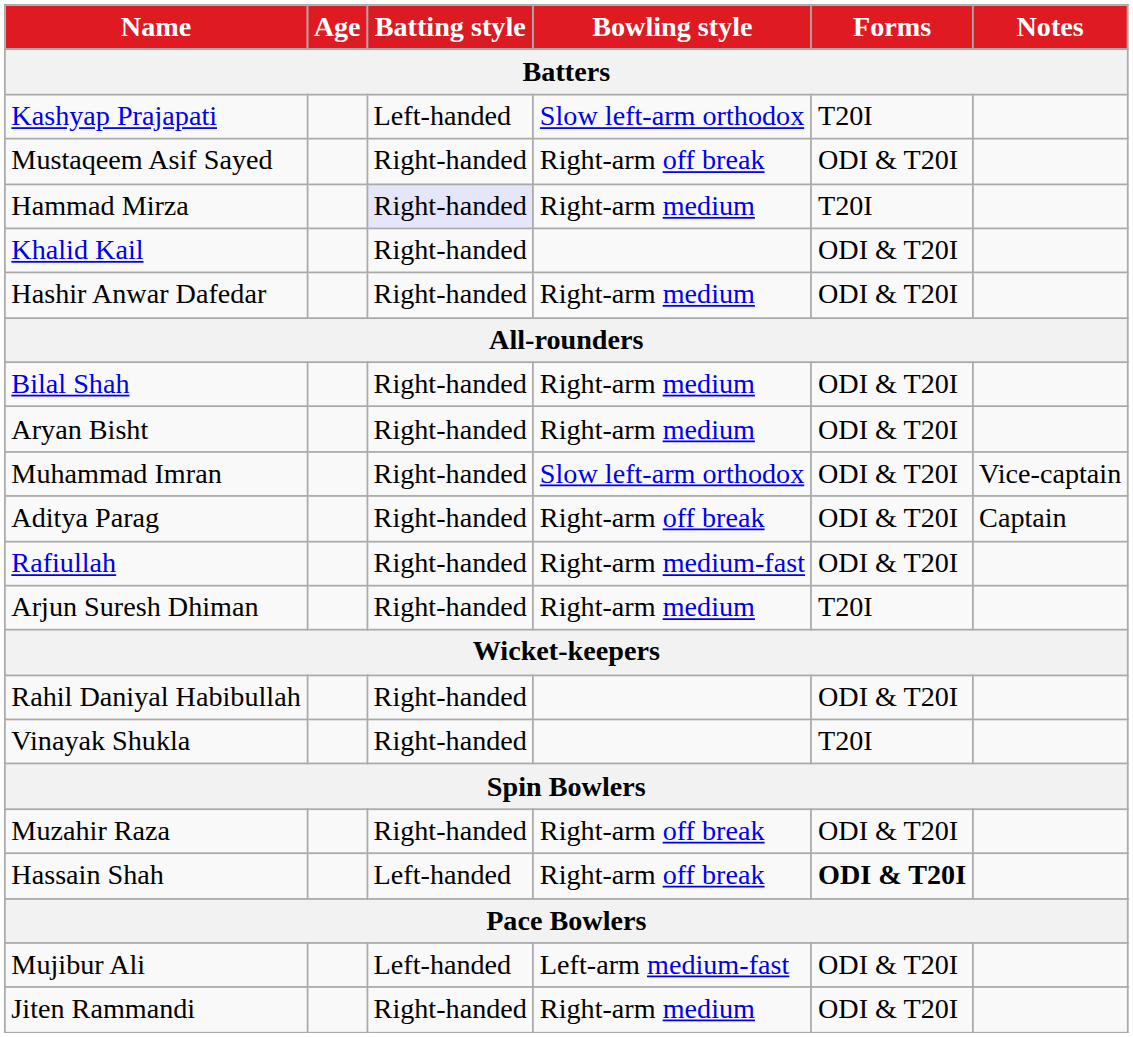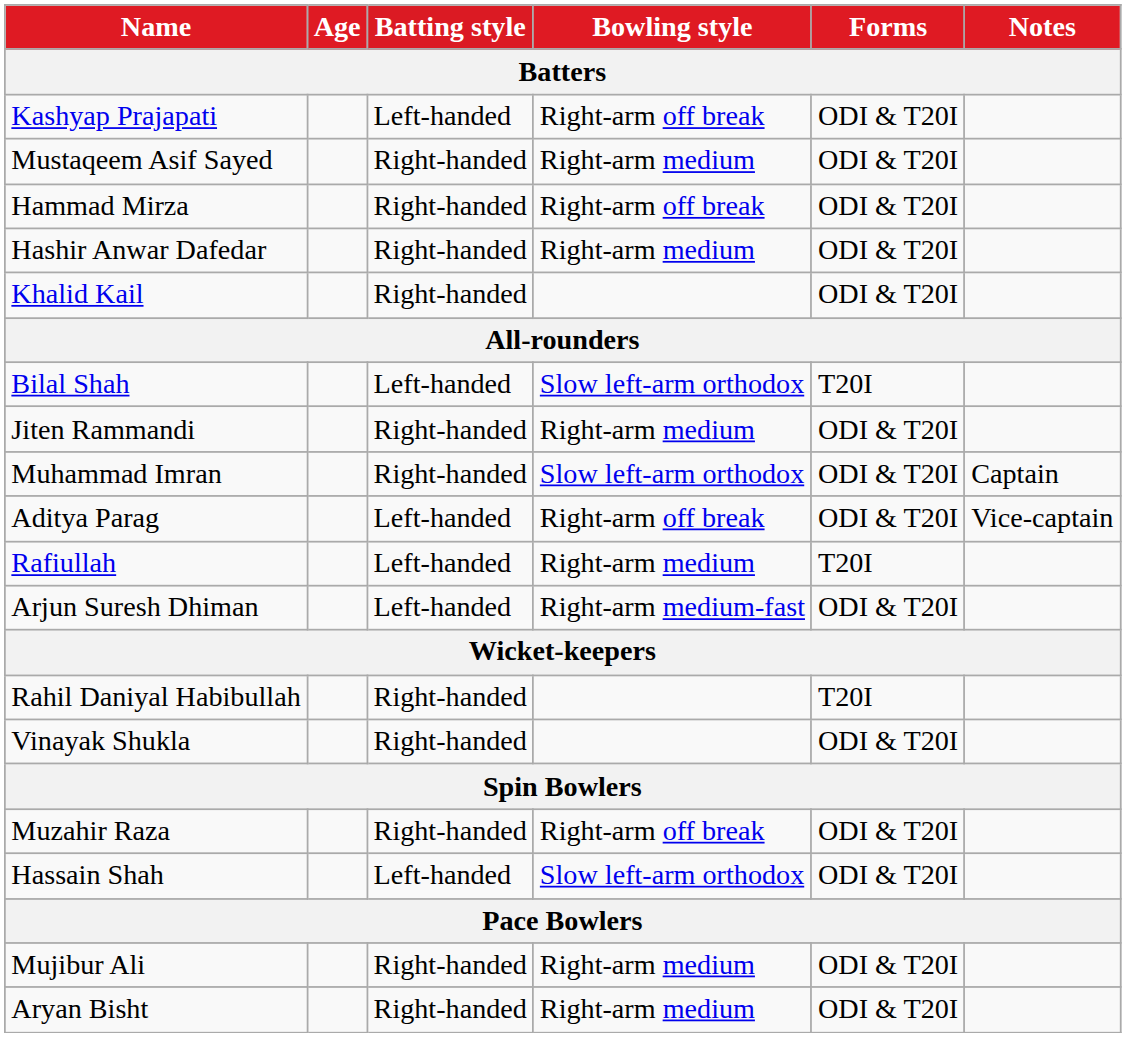(672, 116) Slow left-arm orthodox -> (652, 116) Right-arm off break
(845, 116) T20I -> (888, 116) ODI & T20I
(652, 160) Right-arm off break -> (647, 160) Right-arm medium
(450, 205) lavender background -> (450, 205) no background
(647, 205) Right-arm medium -> (652, 205) Right-arm off break
(845, 205) T20I -> (888, 205) ODI & T20I
rows swapped: (139, 294) <-> (77, 250)
(450, 384) Right-handed -> (442, 384) Left-handed
(647, 384) Right-arm medium -> (672, 384) Slow left-arm orthodox
(888, 384) ODI & T20I -> (845, 384) T20I
rows swapped: (80, 428) <-> (103, 1009)
(1050, 473) Vice-captain -> (1015, 473) Captain
(450, 518) Right-handed -> (442, 518) Left-handed
(1023, 518) Captain -> (1042, 518) Vice-captain
(450, 562) Right-handed -> (442, 562) Left-handed
(672, 562) Right-arm medium-fast -> (647, 562) Right-arm medium
(888, 562) ODI & T20I -> (845, 562) T20I
(450, 607) Right-handed -> (442, 607) Left-handed
(647, 607) Right-arm medium -> (672, 607) Right-arm medium-fast
(845, 607) T20I -> (888, 607) ODI & T20I
(888, 696) ODI & T20I -> (845, 696) T20I
(845, 741) T20I -> (888, 741) ODI & T20I
(652, 875) Right-arm off break -> (672, 875) Slow left-arm orthodox
(892, 875) bold -> (888, 875) normal
(442, 964) Left-handed -> (450, 964) Right-handed
(665, 964) Left-arm medium-fast -> (647, 964) Right-arm medium
